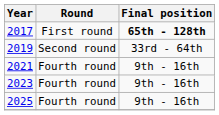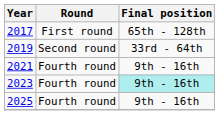(167, 31) bold -> (167, 31) normal
(167, 84) no background -> (167, 84) paleturquoise background
